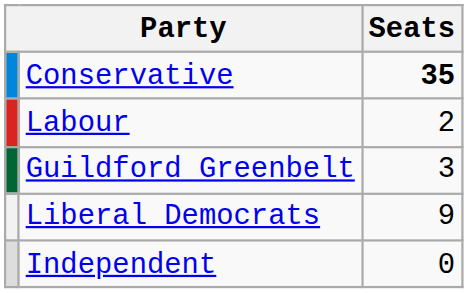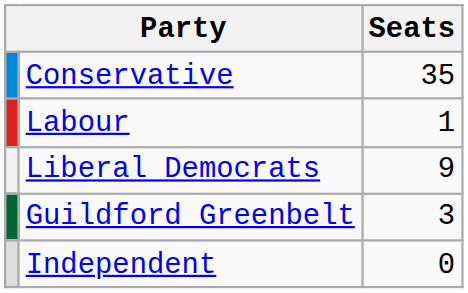(438, 76) bold -> (438, 76) normal
(446, 123) 2 -> (446, 123) 1
rows swapped: (173, 217) <-> (190, 170)
